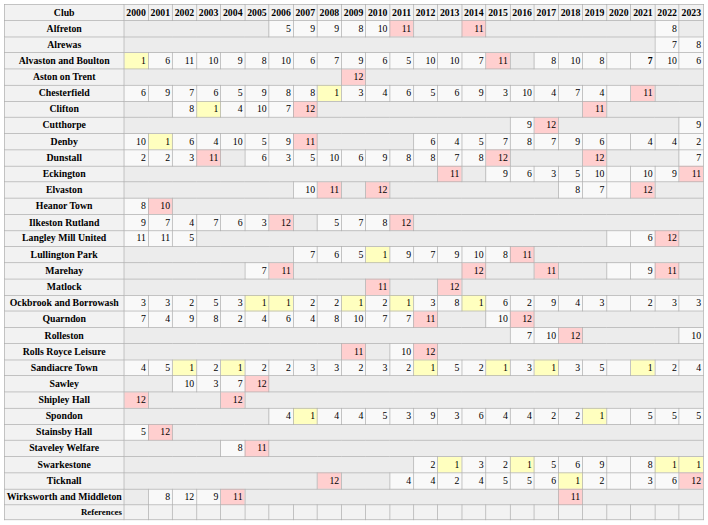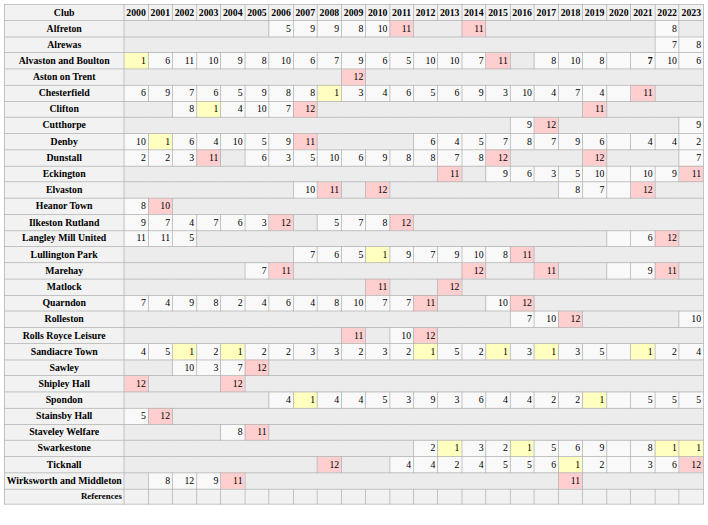- row: (64, 303)
